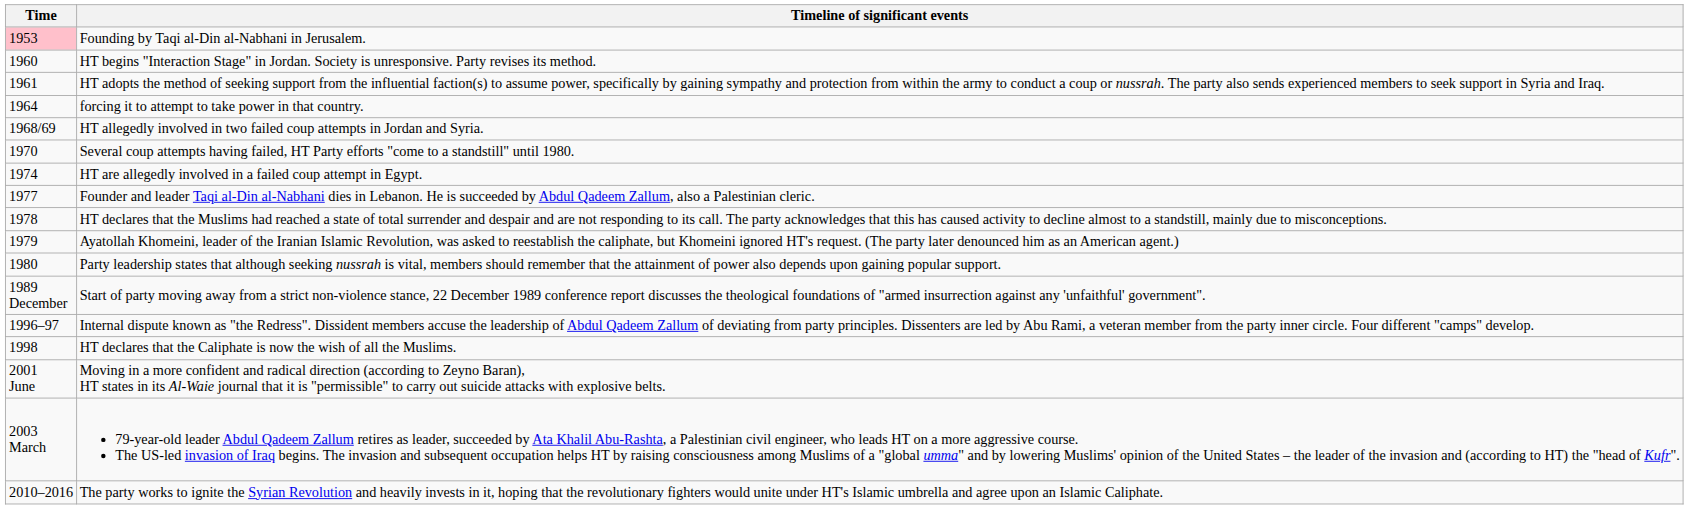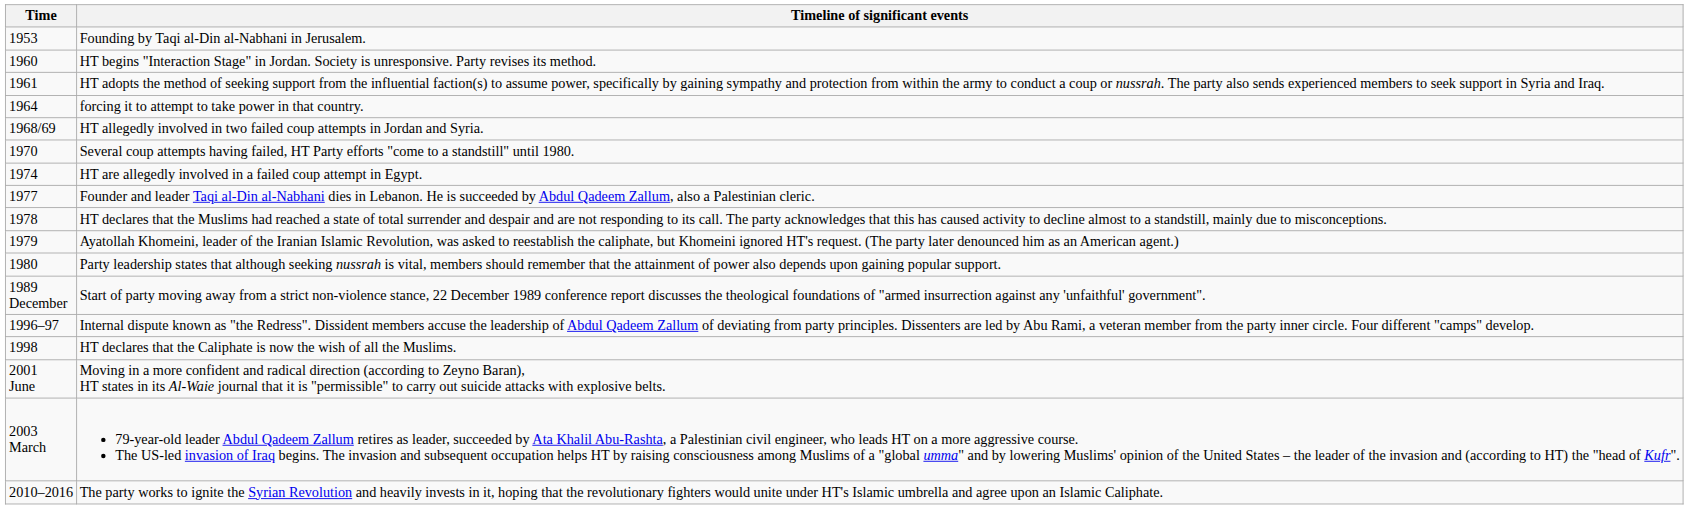(23, 38) pink background -> (23, 38) no background
